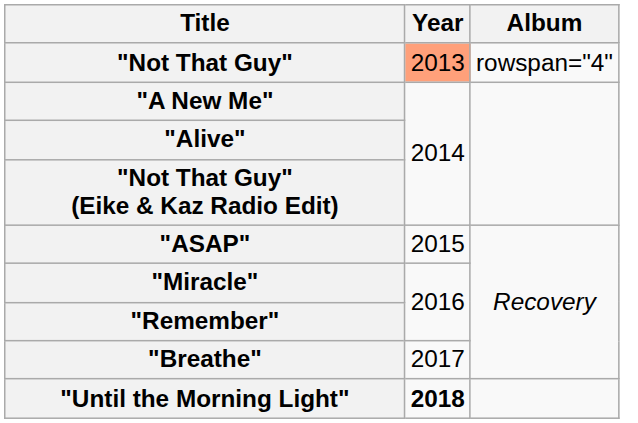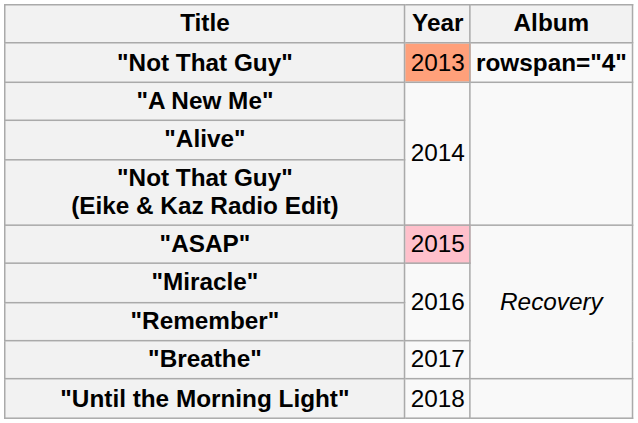(544, 62) normal -> (551, 62) bold
(438, 243) no background -> (438, 243) pink background
(438, 398) bold -> (438, 398) normal
